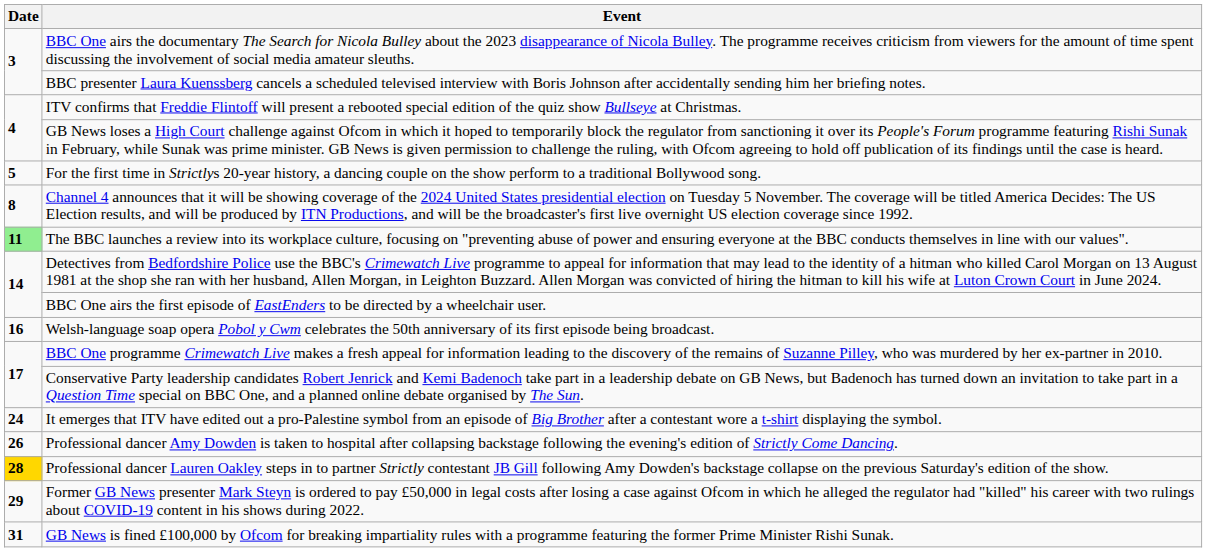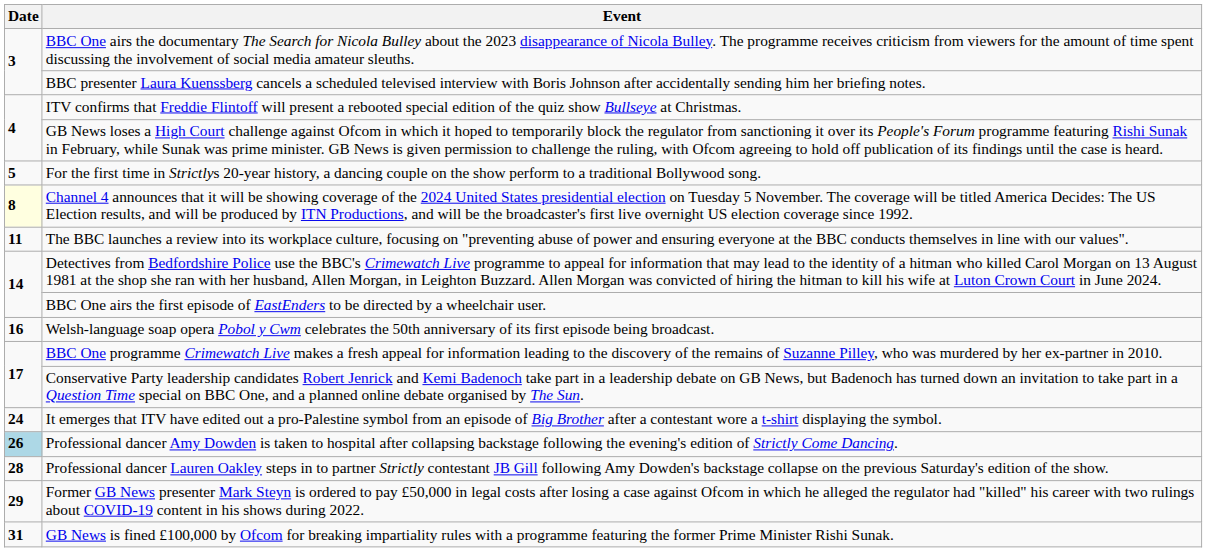(12, 206) no background -> (12, 206) lightyellow background
(15, 239) lightgreen background -> (15, 239) no background
(16, 444) no background -> (16, 444) lightblue background
(16, 468) gold background -> (16, 468) no background
